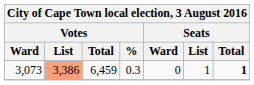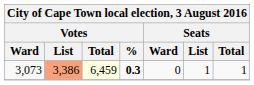(104, 70) no background -> (104, 70) lightyellow background
(133, 70) normal -> (133, 70) bold
(244, 70) bold -> (244, 70) normal
